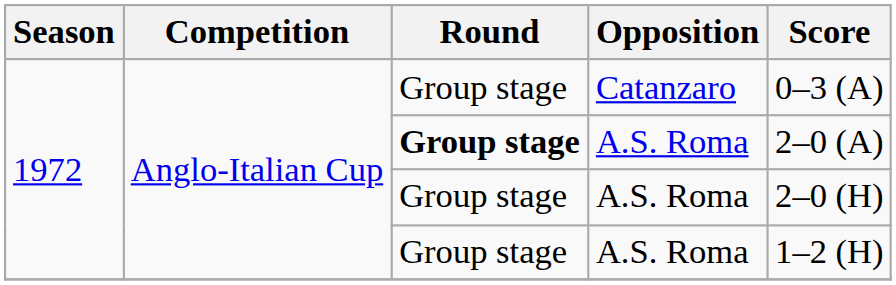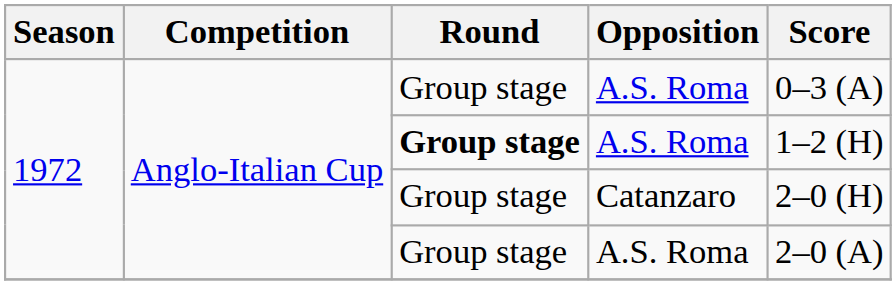(666, 86) Catanzaro -> (672, 86) A.S. Roma
(829, 141) 2–0 (A) -> (829, 141) 1–2 (H)
(672, 196) A.S. Roma -> (666, 196) Catanzaro
(829, 251) 1–2 (H) -> (829, 251) 2–0 (A)
